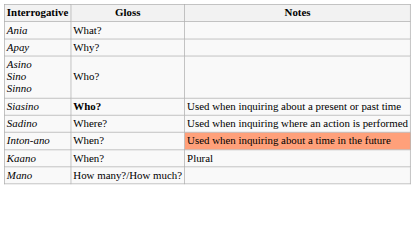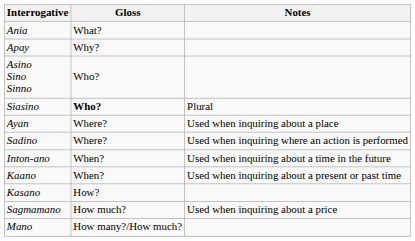(294, 106) Used when inquiring about a present or past time -> (200, 106) Plural
+ row: (18, 123)
(289, 141) lightsalmon background -> (289, 158) no background
(200, 158) Plural -> (294, 175) Used when inquiring about a present or past time
+ row: (23, 192)
+ row: (34, 210)
